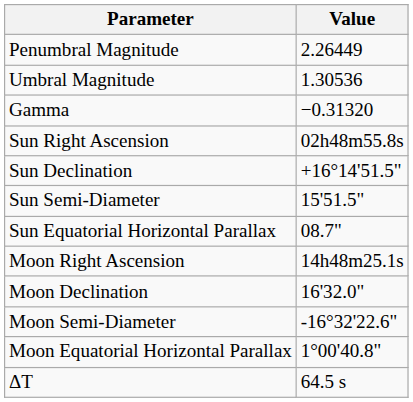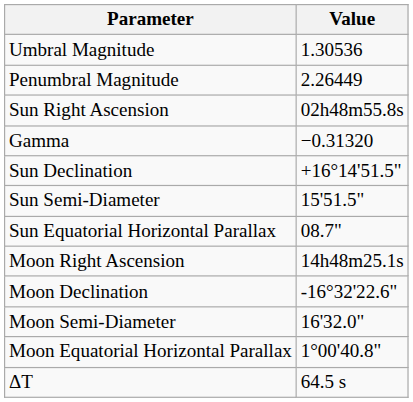rows swapped: (94, 49) <-> (82, 79)
rows swapped: (39, 110) <-> (89, 140)
(332, 291) 16'32.0" -> (349, 291) -16°32'22.6"
(349, 321) -16°32'22.6" -> (332, 321) 16'32.0"
